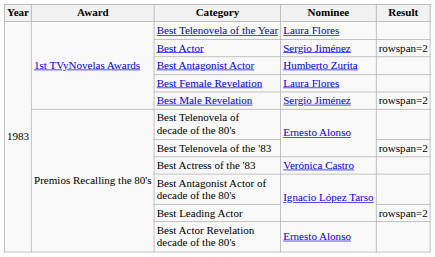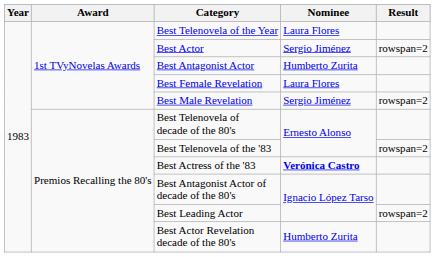(319, 165) normal -> (321, 165) bold
(317, 236) Ernesto Alonso -> (320, 236) Humberto Zurita
